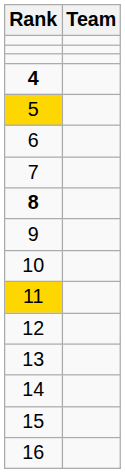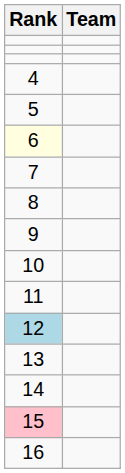(33, 78) bold -> (33, 78) normal
(33, 109) gold background -> (33, 109) no background
(33, 140) no background -> (33, 140) lightyellow background
(33, 203) bold -> (33, 203) normal
(33, 297) gold background -> (33, 297) no background
(33, 328) no background -> (33, 328) lightblue background
(33, 421) no background -> (33, 421) pink background
